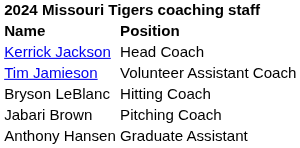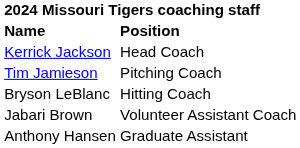(208, 73) Volunteer Assistant Coach -> (171, 73) Pitching Coach
(171, 115) Pitching Coach -> (208, 115) Volunteer Assistant Coach
